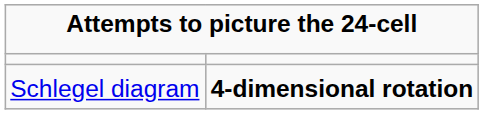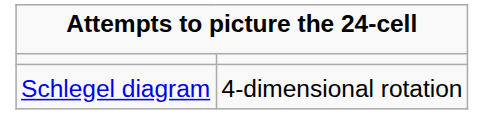(342, 88) bold -> (342, 88) normal
